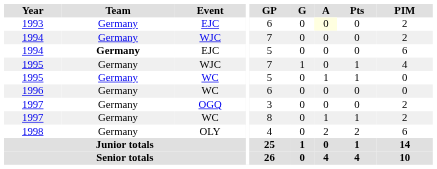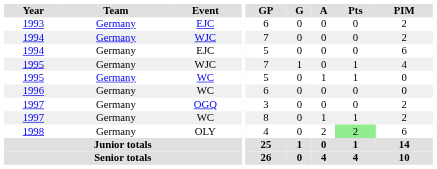(326, 24) lightyellow background -> (324, 24) no background
(118, 51) bold -> (116, 51) normal
(357, 131) no background -> (355, 131) lightgreen background
